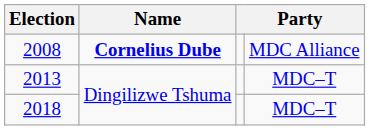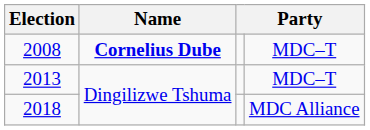(304, 49) MDC Alliance -> (304, 49) MDC–T
(304, 109) MDC–T -> (304, 109) MDC Alliance
